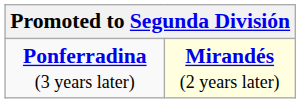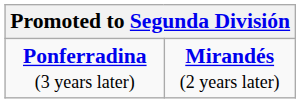(230, 68) lightyellow background -> (230, 68) no background
